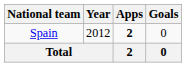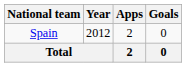(130, 33) bold -> (130, 33) normal
